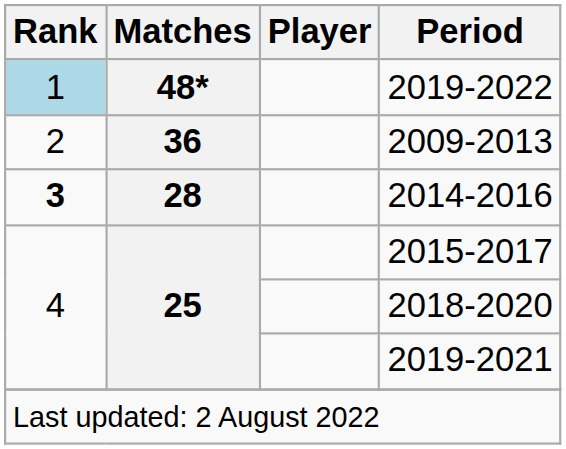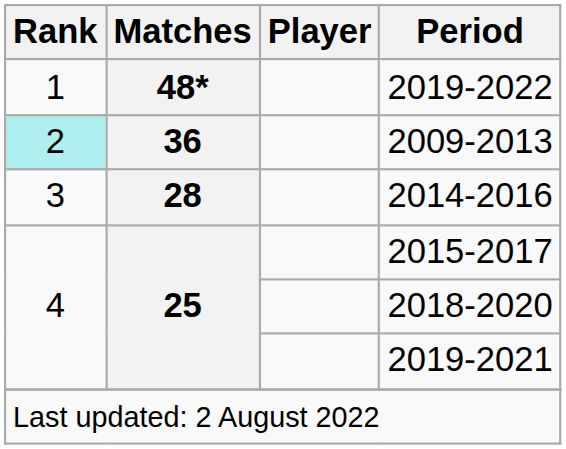(55, 86) lightblue background -> (55, 86) no background
(55, 141) no background -> (55, 141) paleturquoise background
(55, 196) bold -> (55, 196) normal
